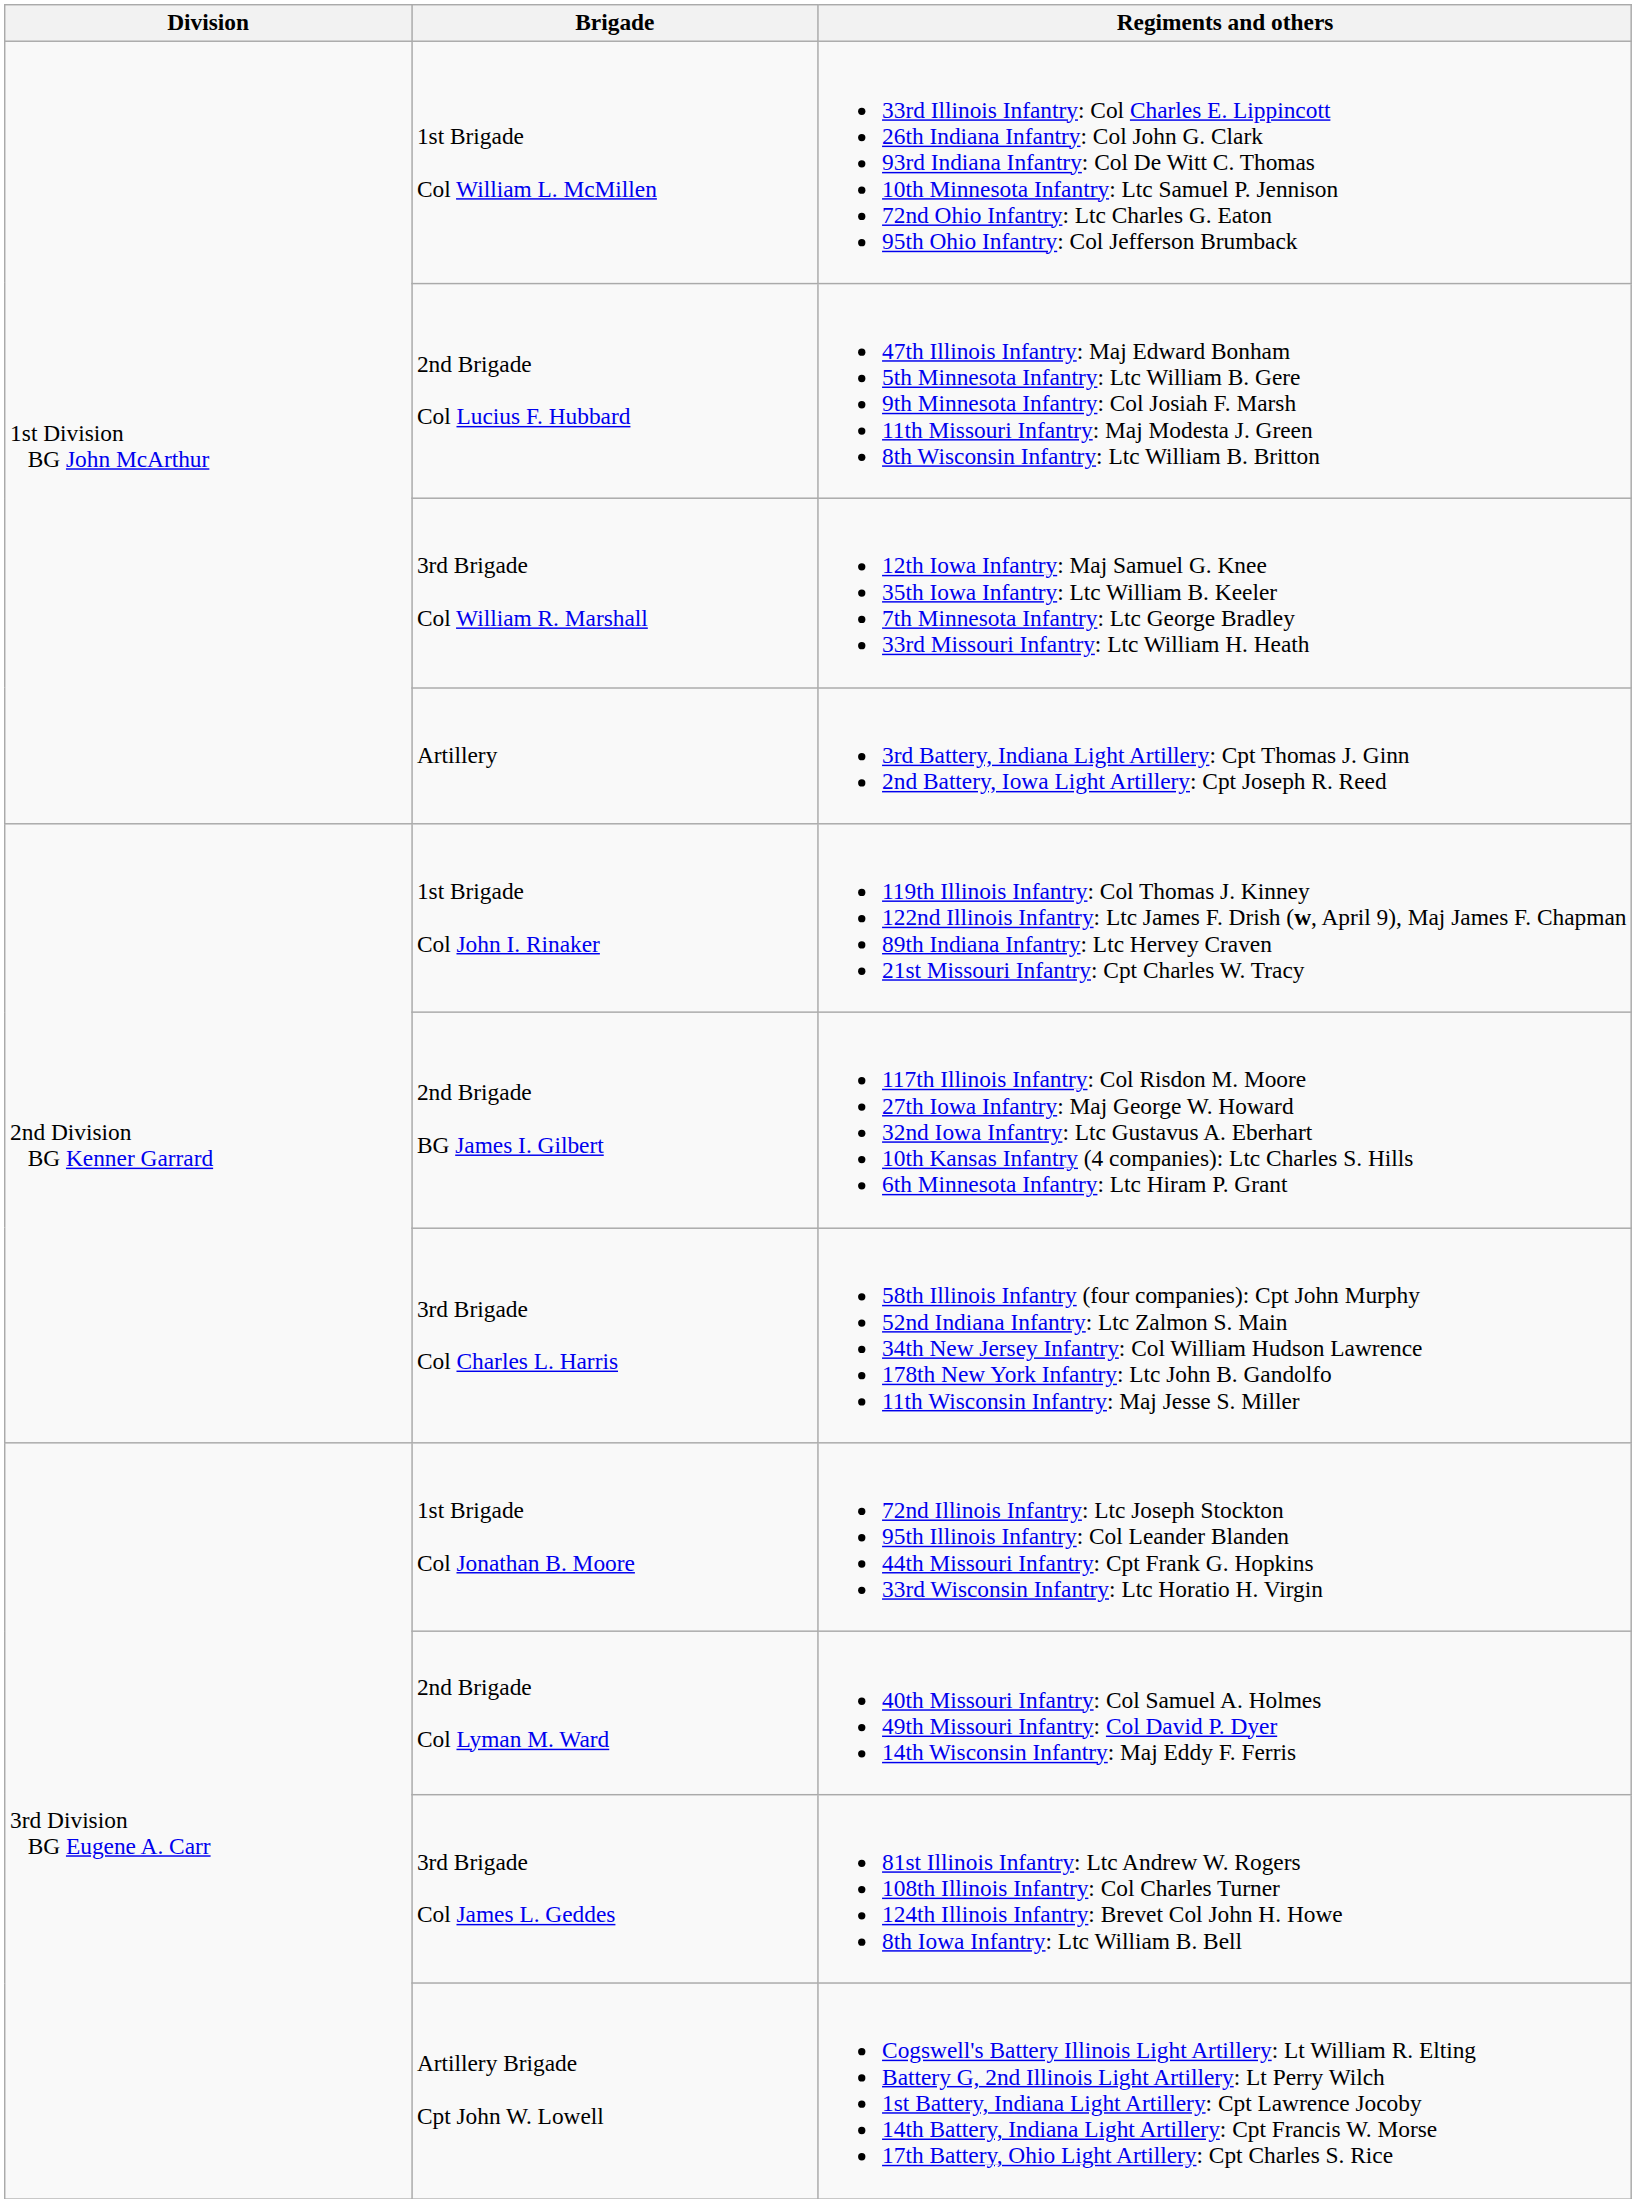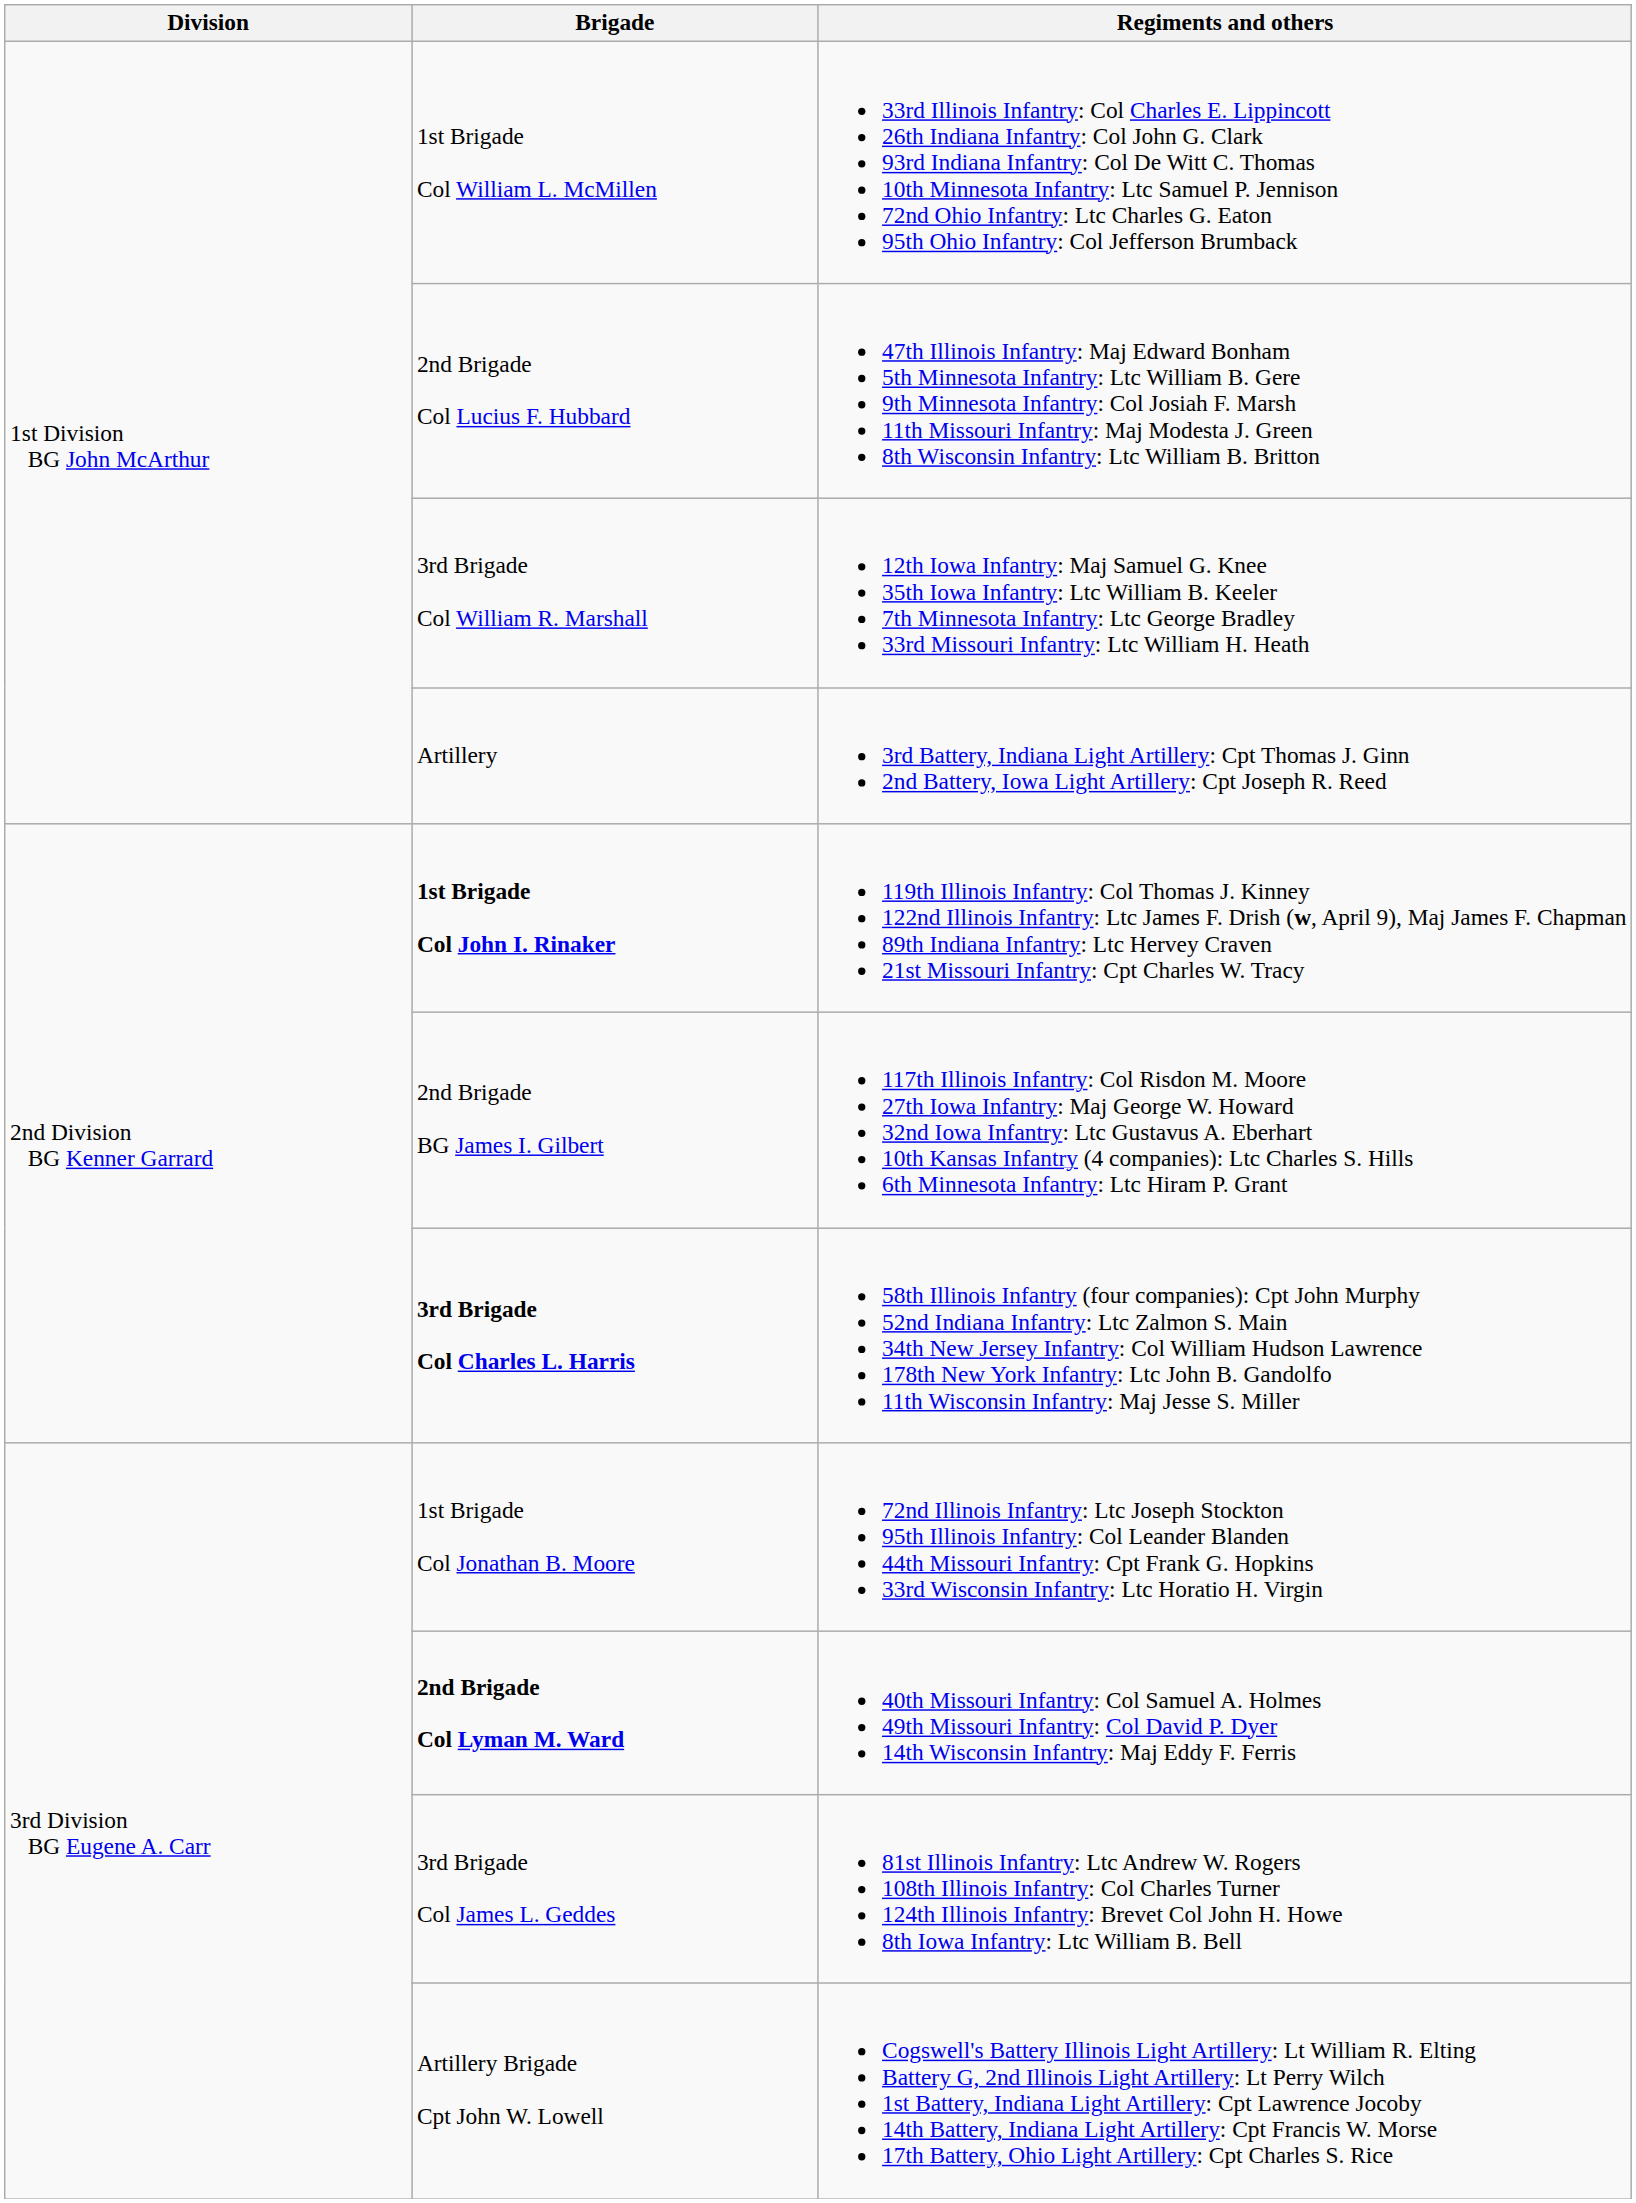(508, 917) normal -> (516, 917) bold
(517, 1335) normal -> (526, 1335) bold
(513, 1712) normal -> (521, 1712) bold
